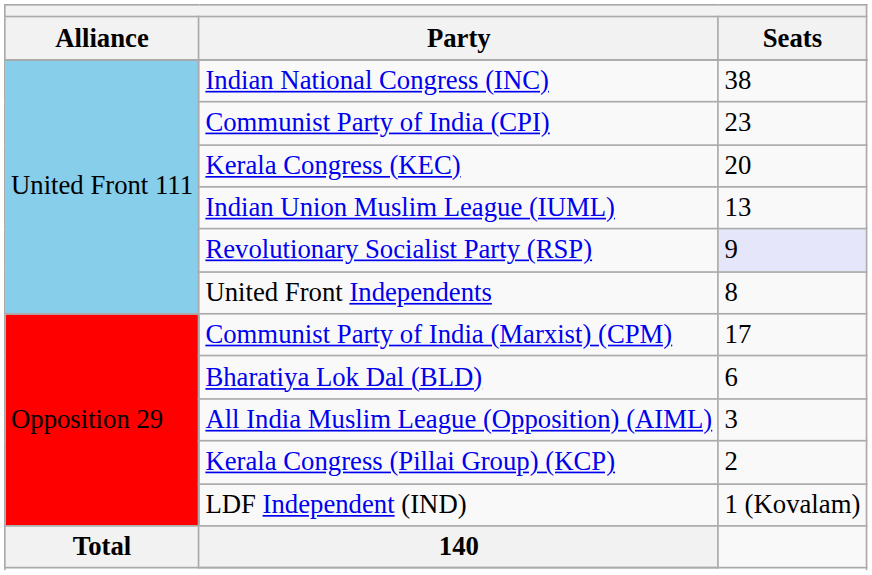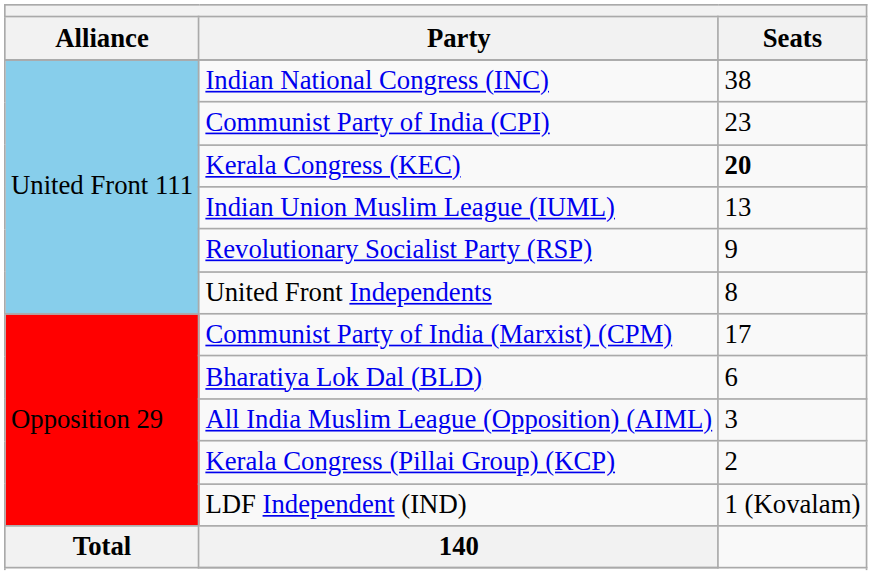(738, 165) normal -> (738, 165) bold
(731, 249) lavender background -> (731, 249) no background
